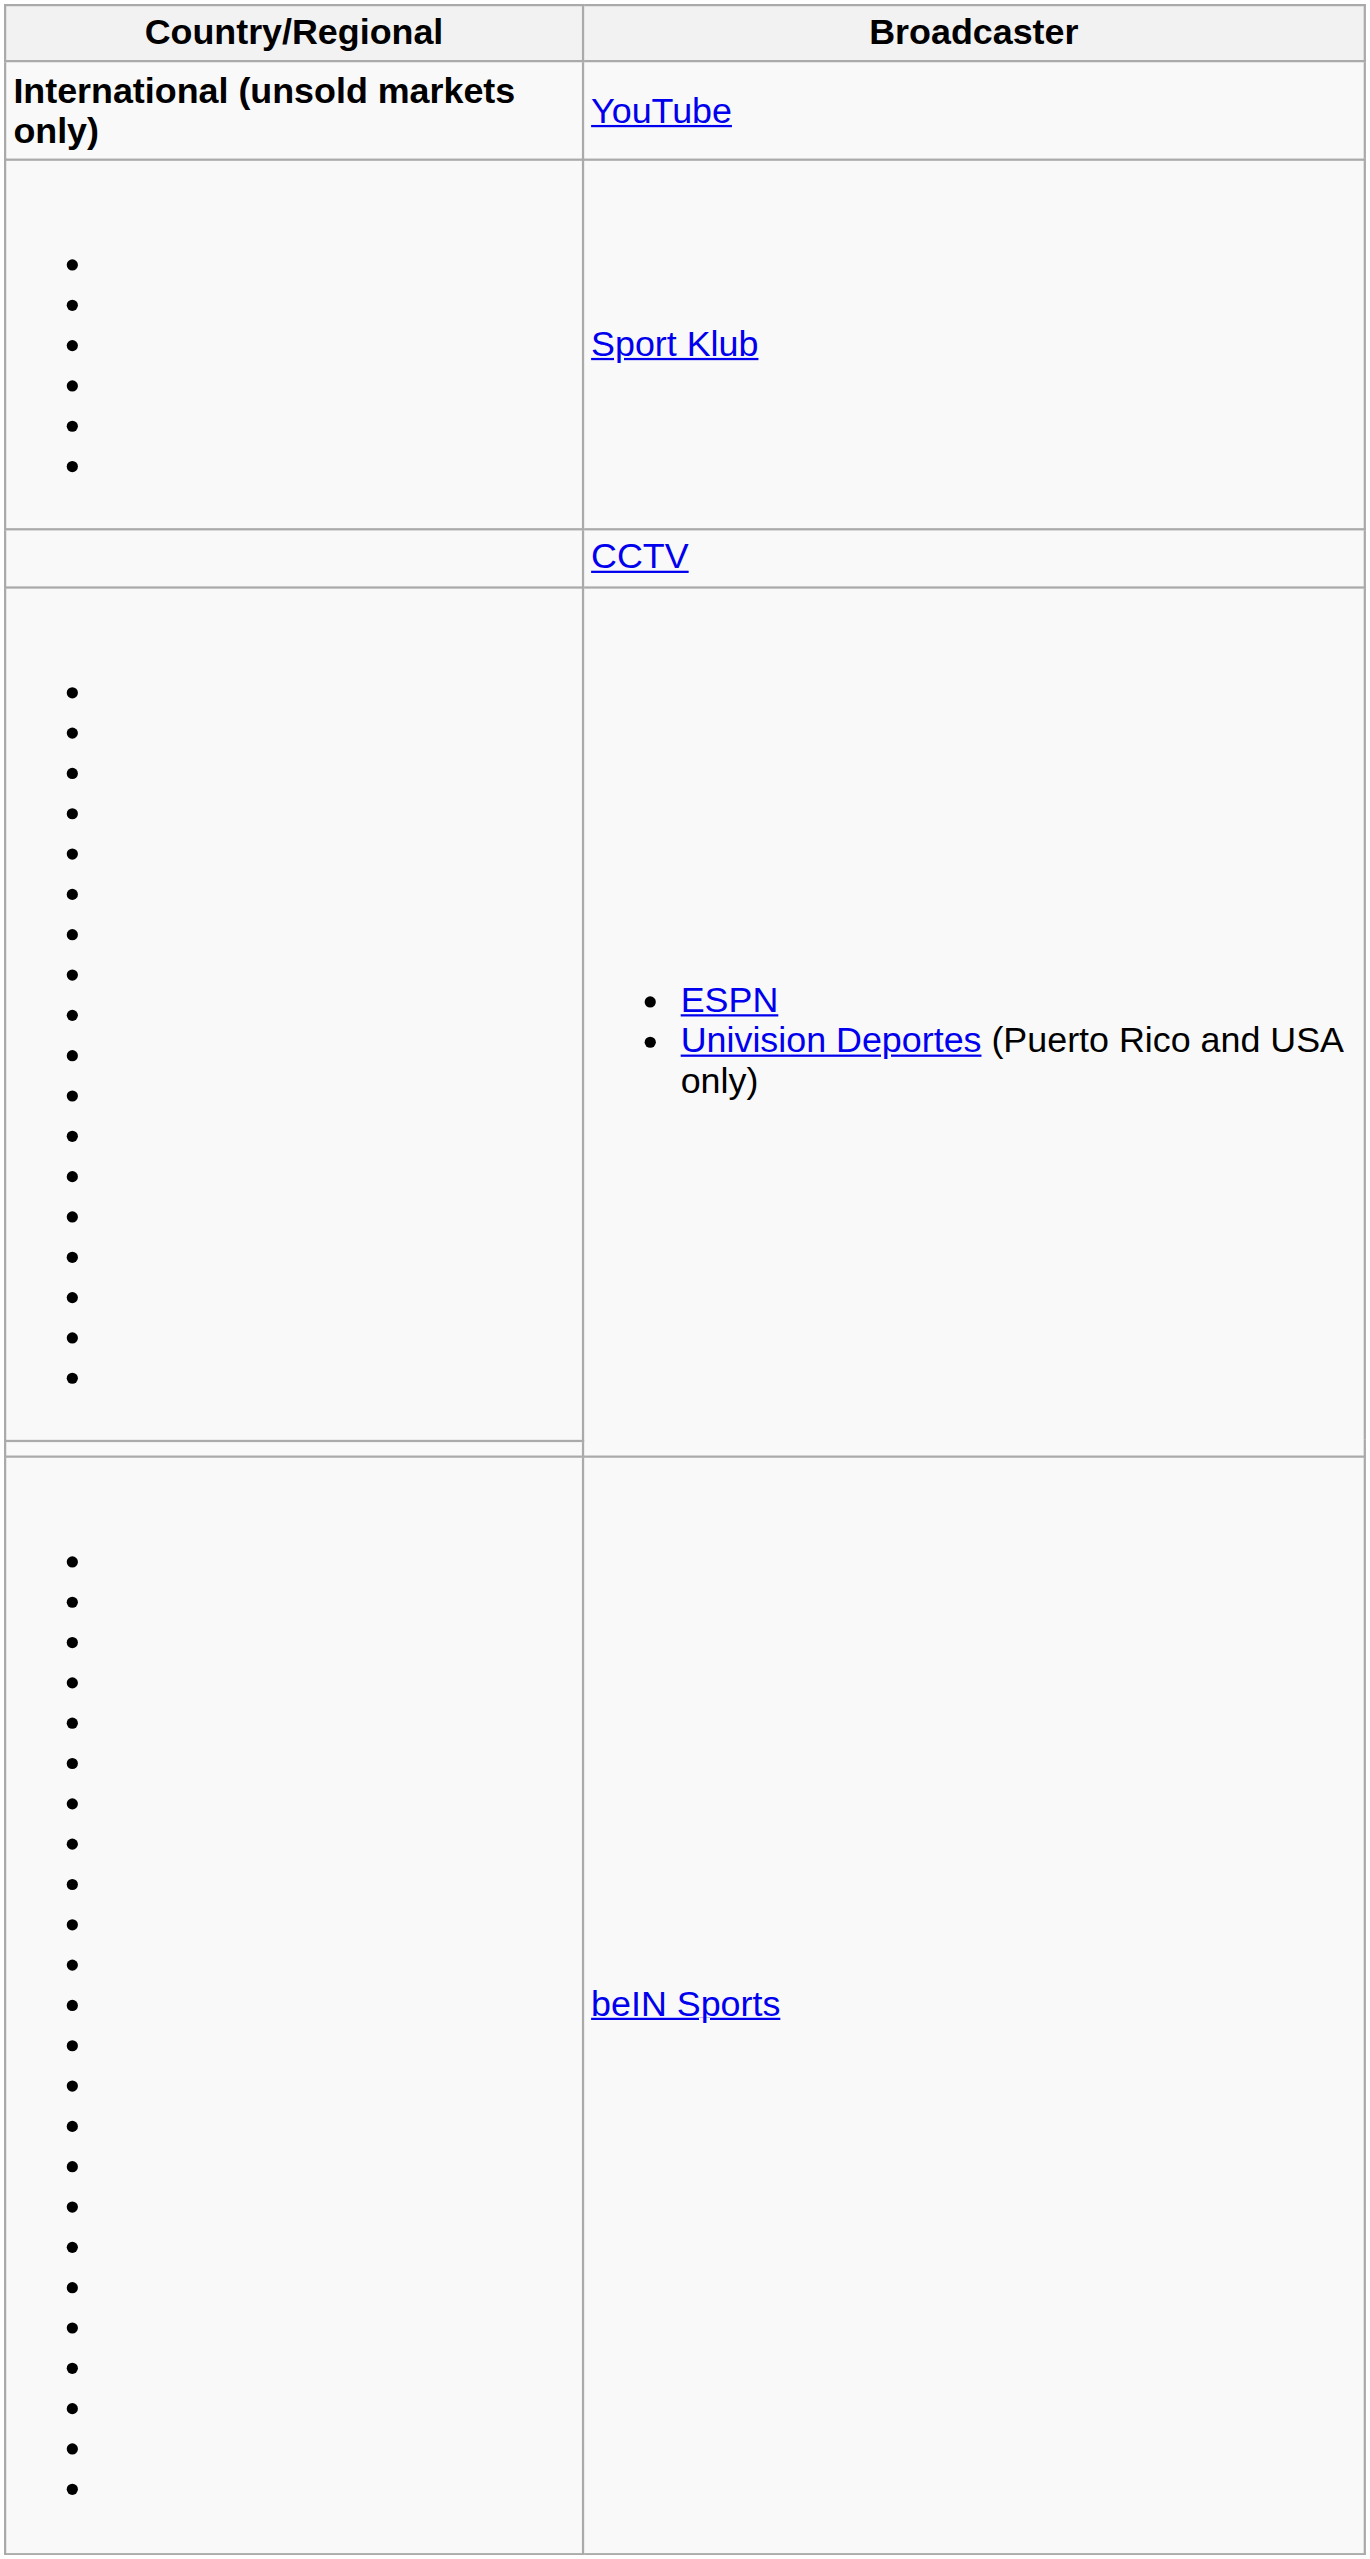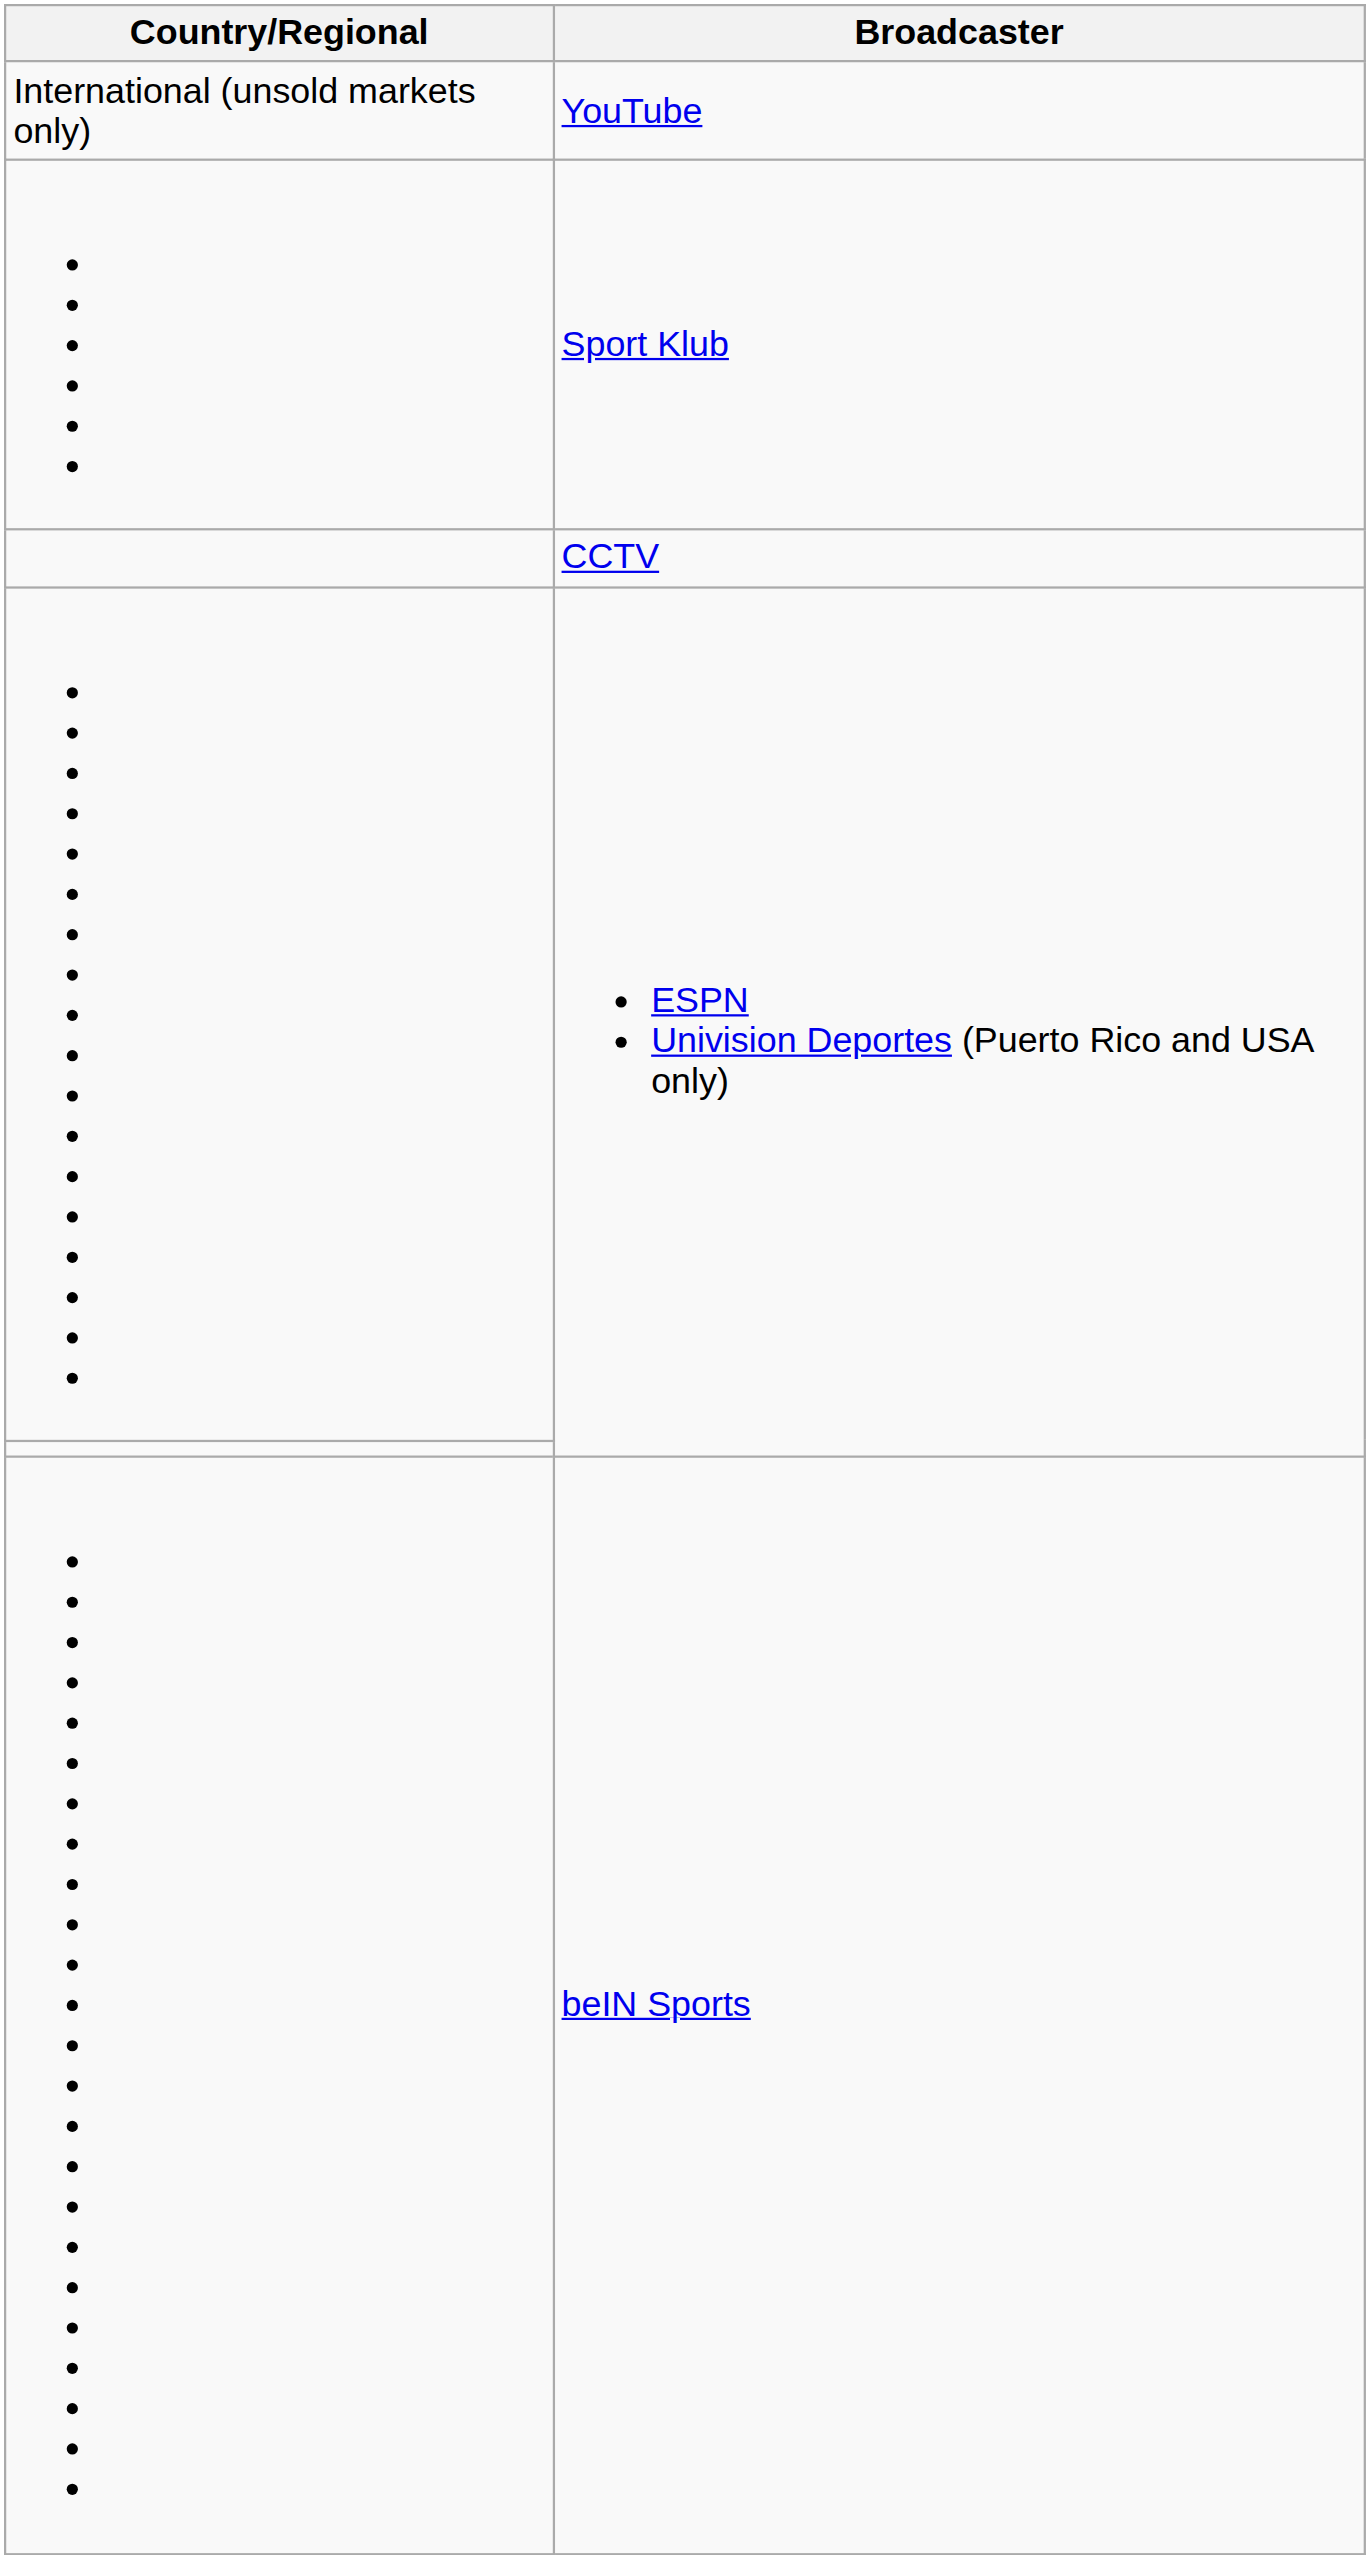(264, 109) bold -> (244, 109) normal
